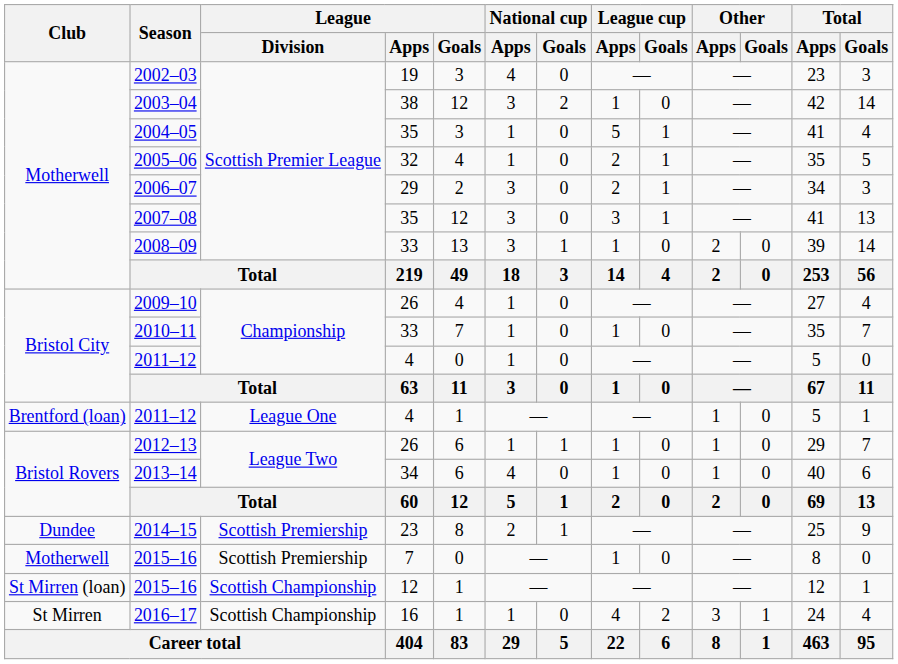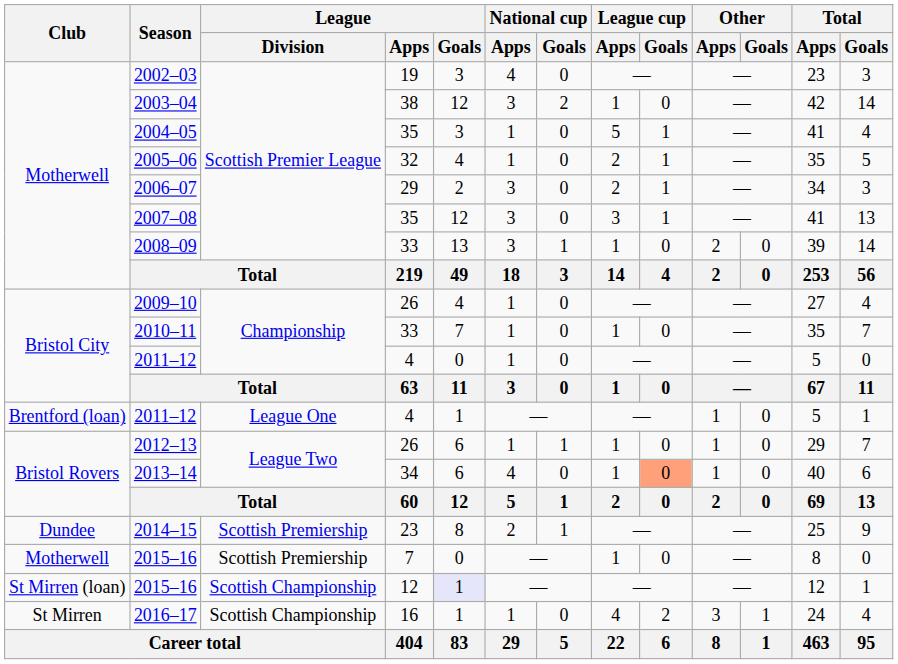(666, 473) no background -> (666, 473) lightsalmon background
(459, 587) no background -> (459, 587) lavender background
